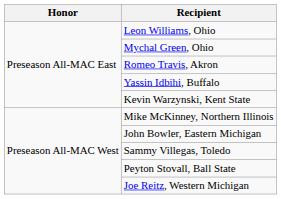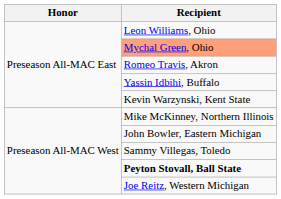(169, 47) no background -> (169, 47) lightsalmon background
(180, 168) normal -> (182, 168) bold
